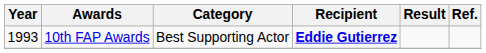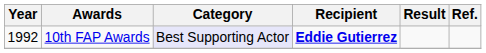(23, 37) 1993 -> (23, 37) 1992
(223, 37) no background -> (223, 37) lavender background
